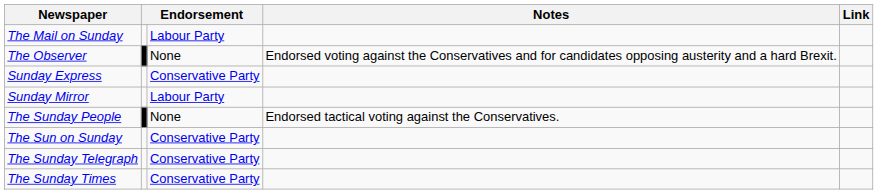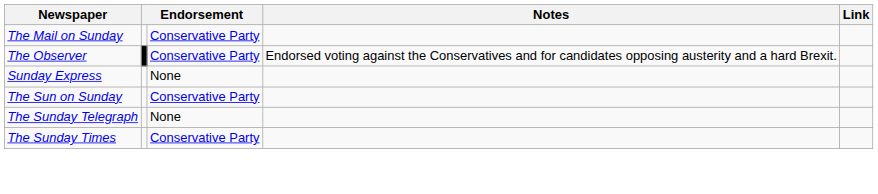(187, 35) Labour Party -> (205, 35) Conservative Party
(165, 55) None -> (205, 55) Conservative Party
(205, 76) Conservative Party -> (165, 76) None
- row: (48, 96)
- row: (64, 117)
(205, 158) Conservative Party -> (165, 117) None
